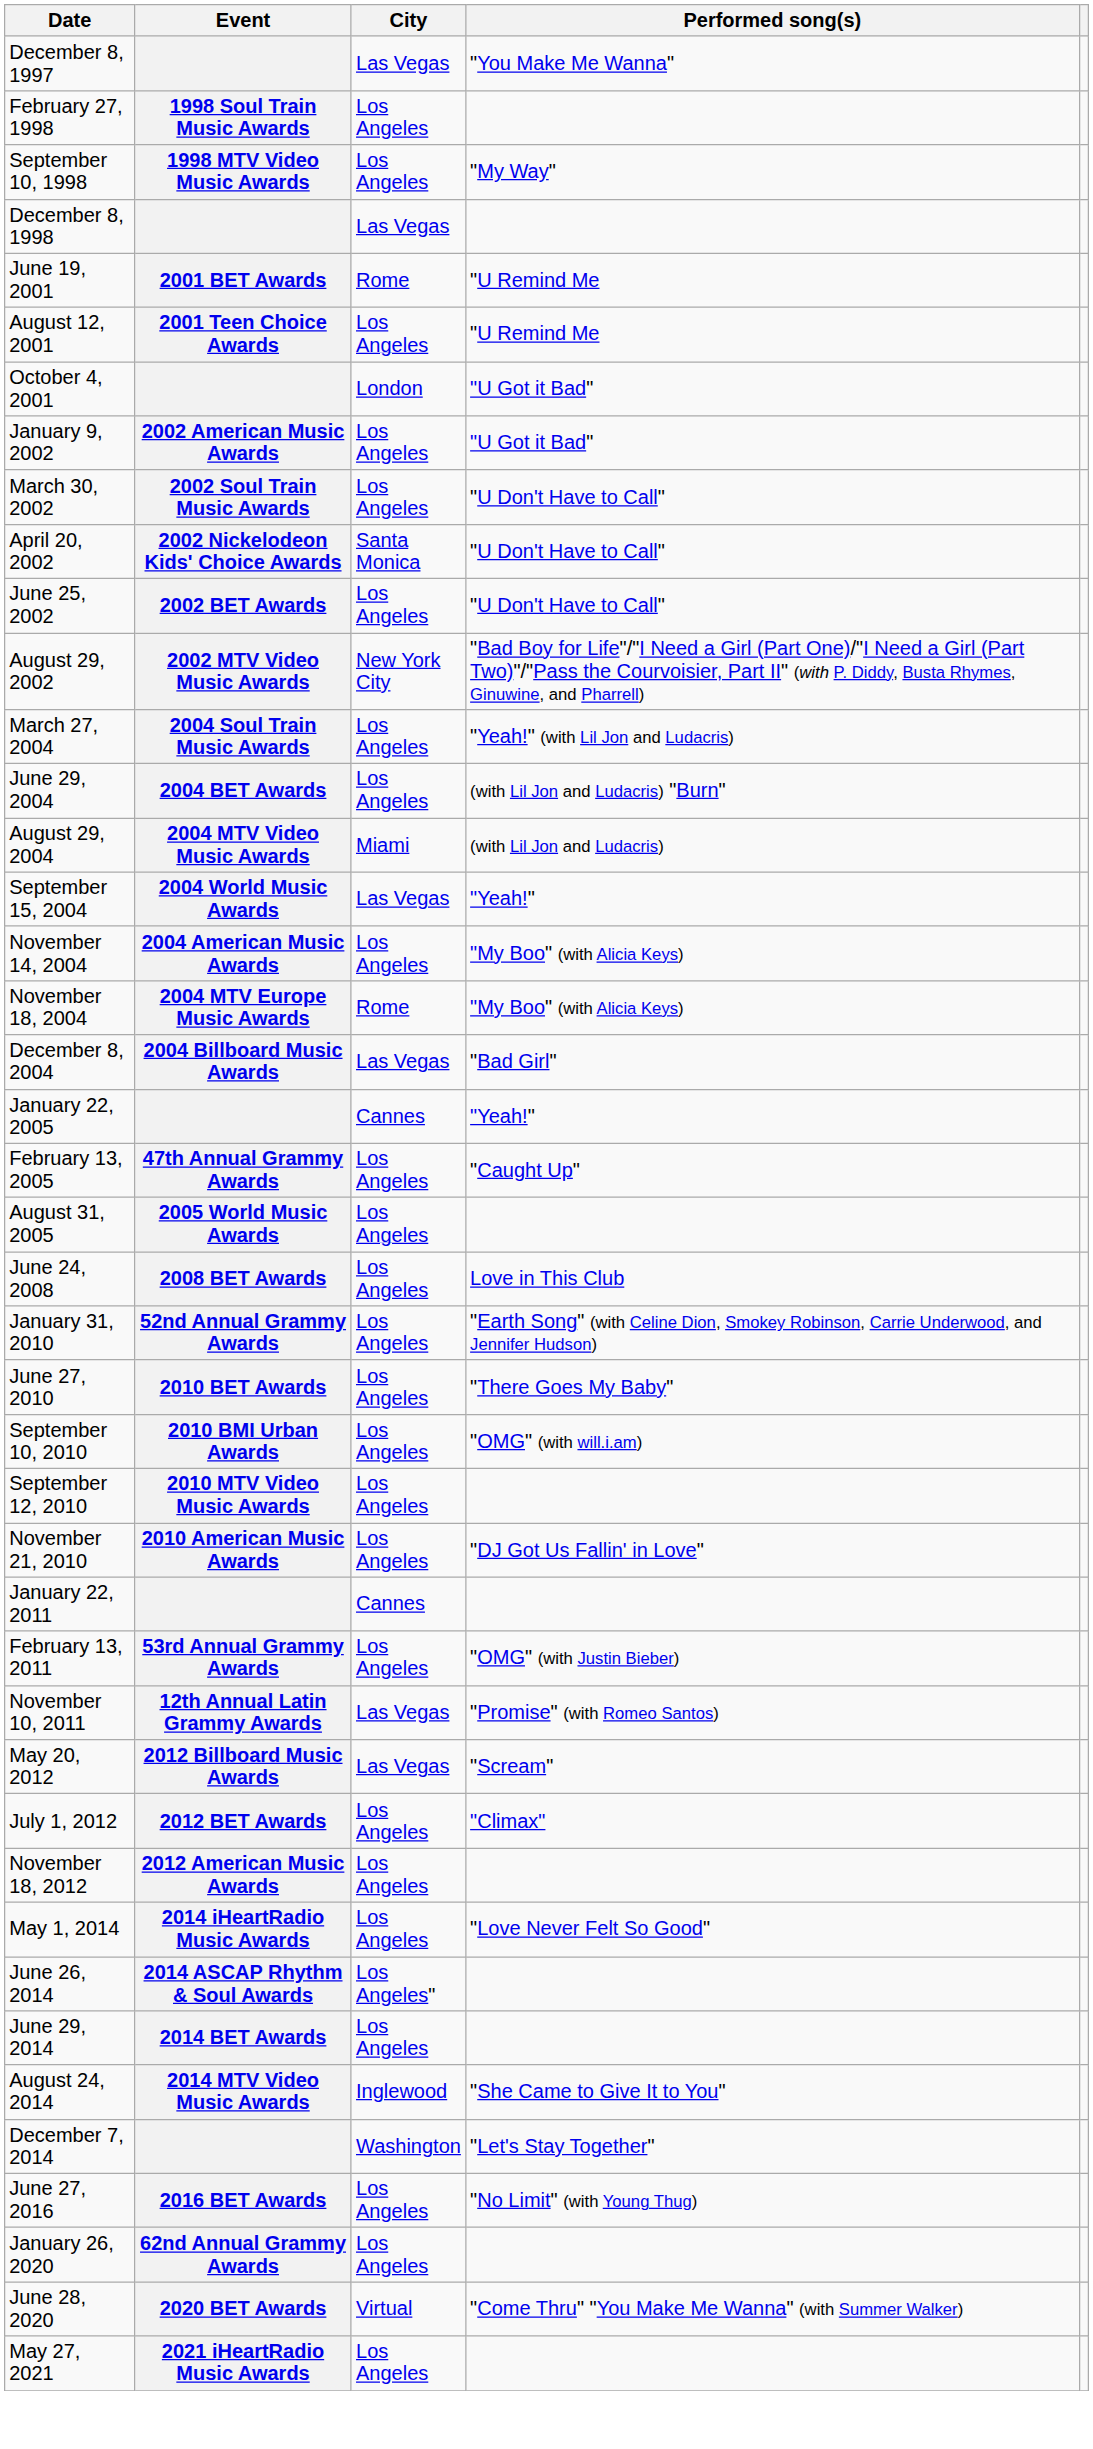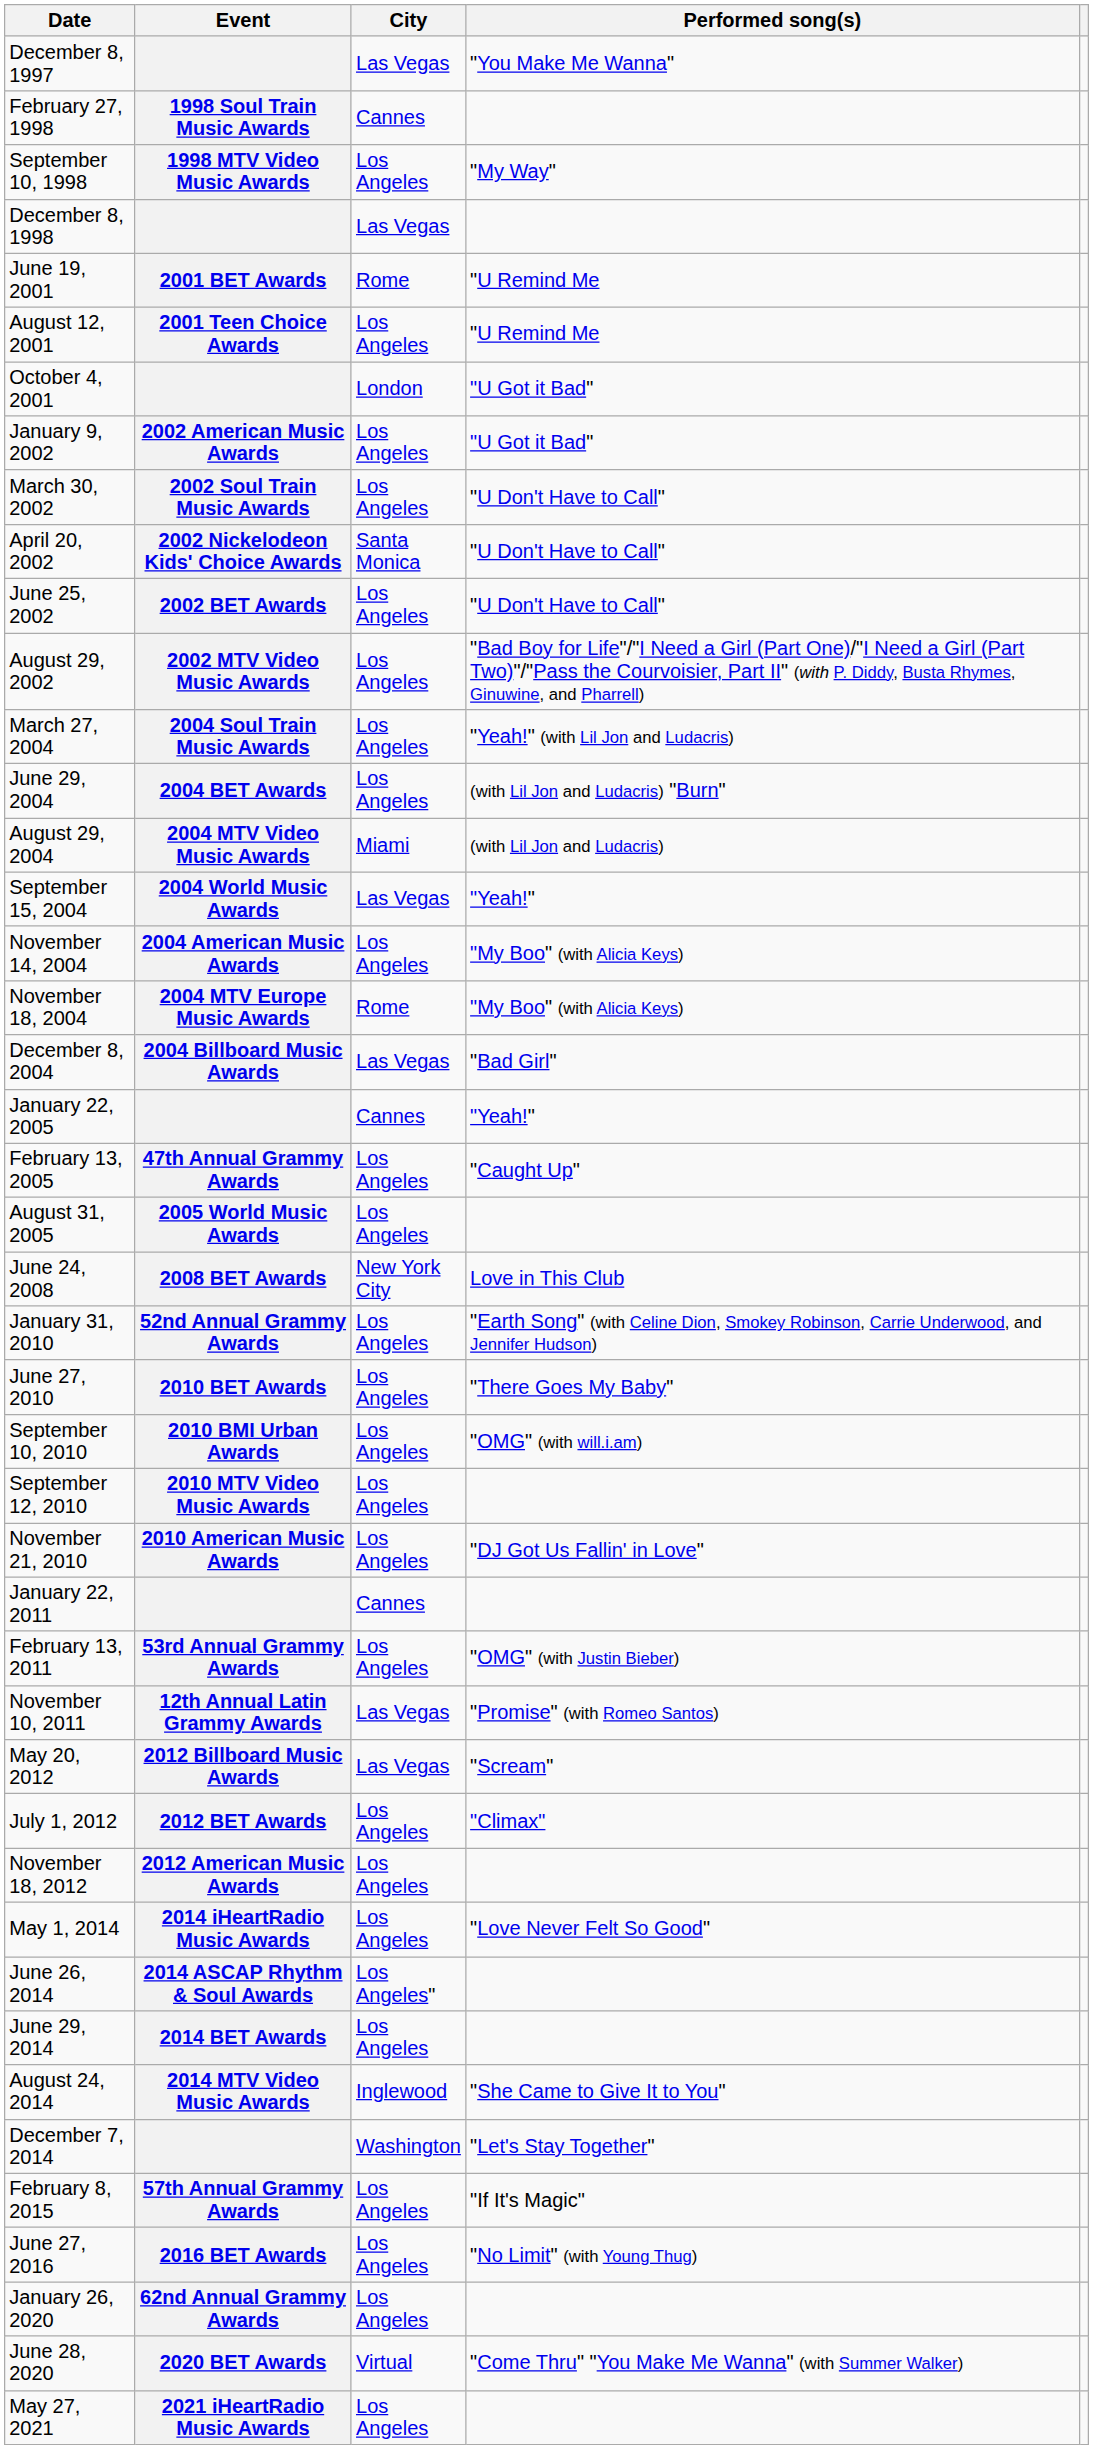(392, 117) Los Angeles -> (390, 117) Cannes
(398, 670) New York City -> (392, 670) Los Angeles
(392, 1278) Los Angeles -> (398, 1278) New York City
+ row: (60, 2200)
